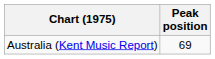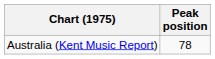(185, 44) 69 -> (185, 44) 78
